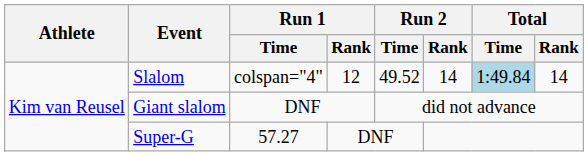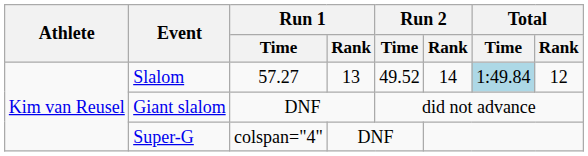(278, 77) colspan="4" -> (278, 77) 57.27
(351, 77) 12 -> (351, 77) 13
(559, 77) 14 -> (559, 77) 12
(278, 136) 57.27 -> (278, 136) colspan="4"
